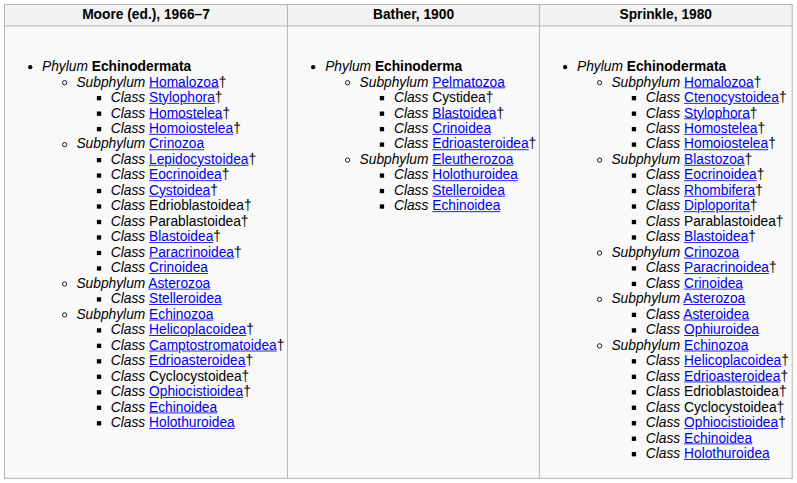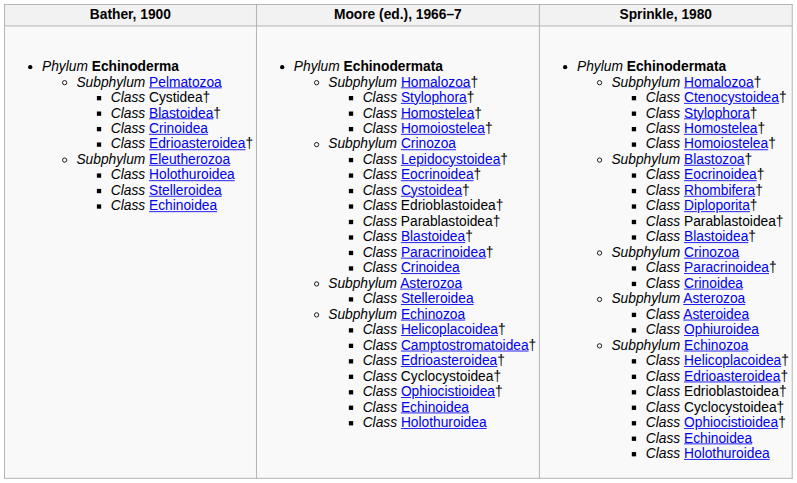columns swapped: (414, 15) <-> (146, 15)
